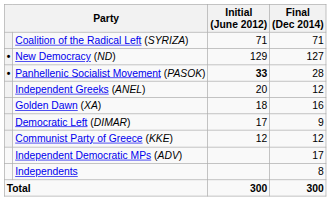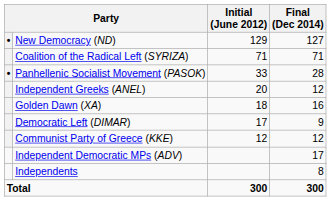rows swapped: (65, 57) <-> (102, 41)
(261, 73) bold -> (261, 73) normal
